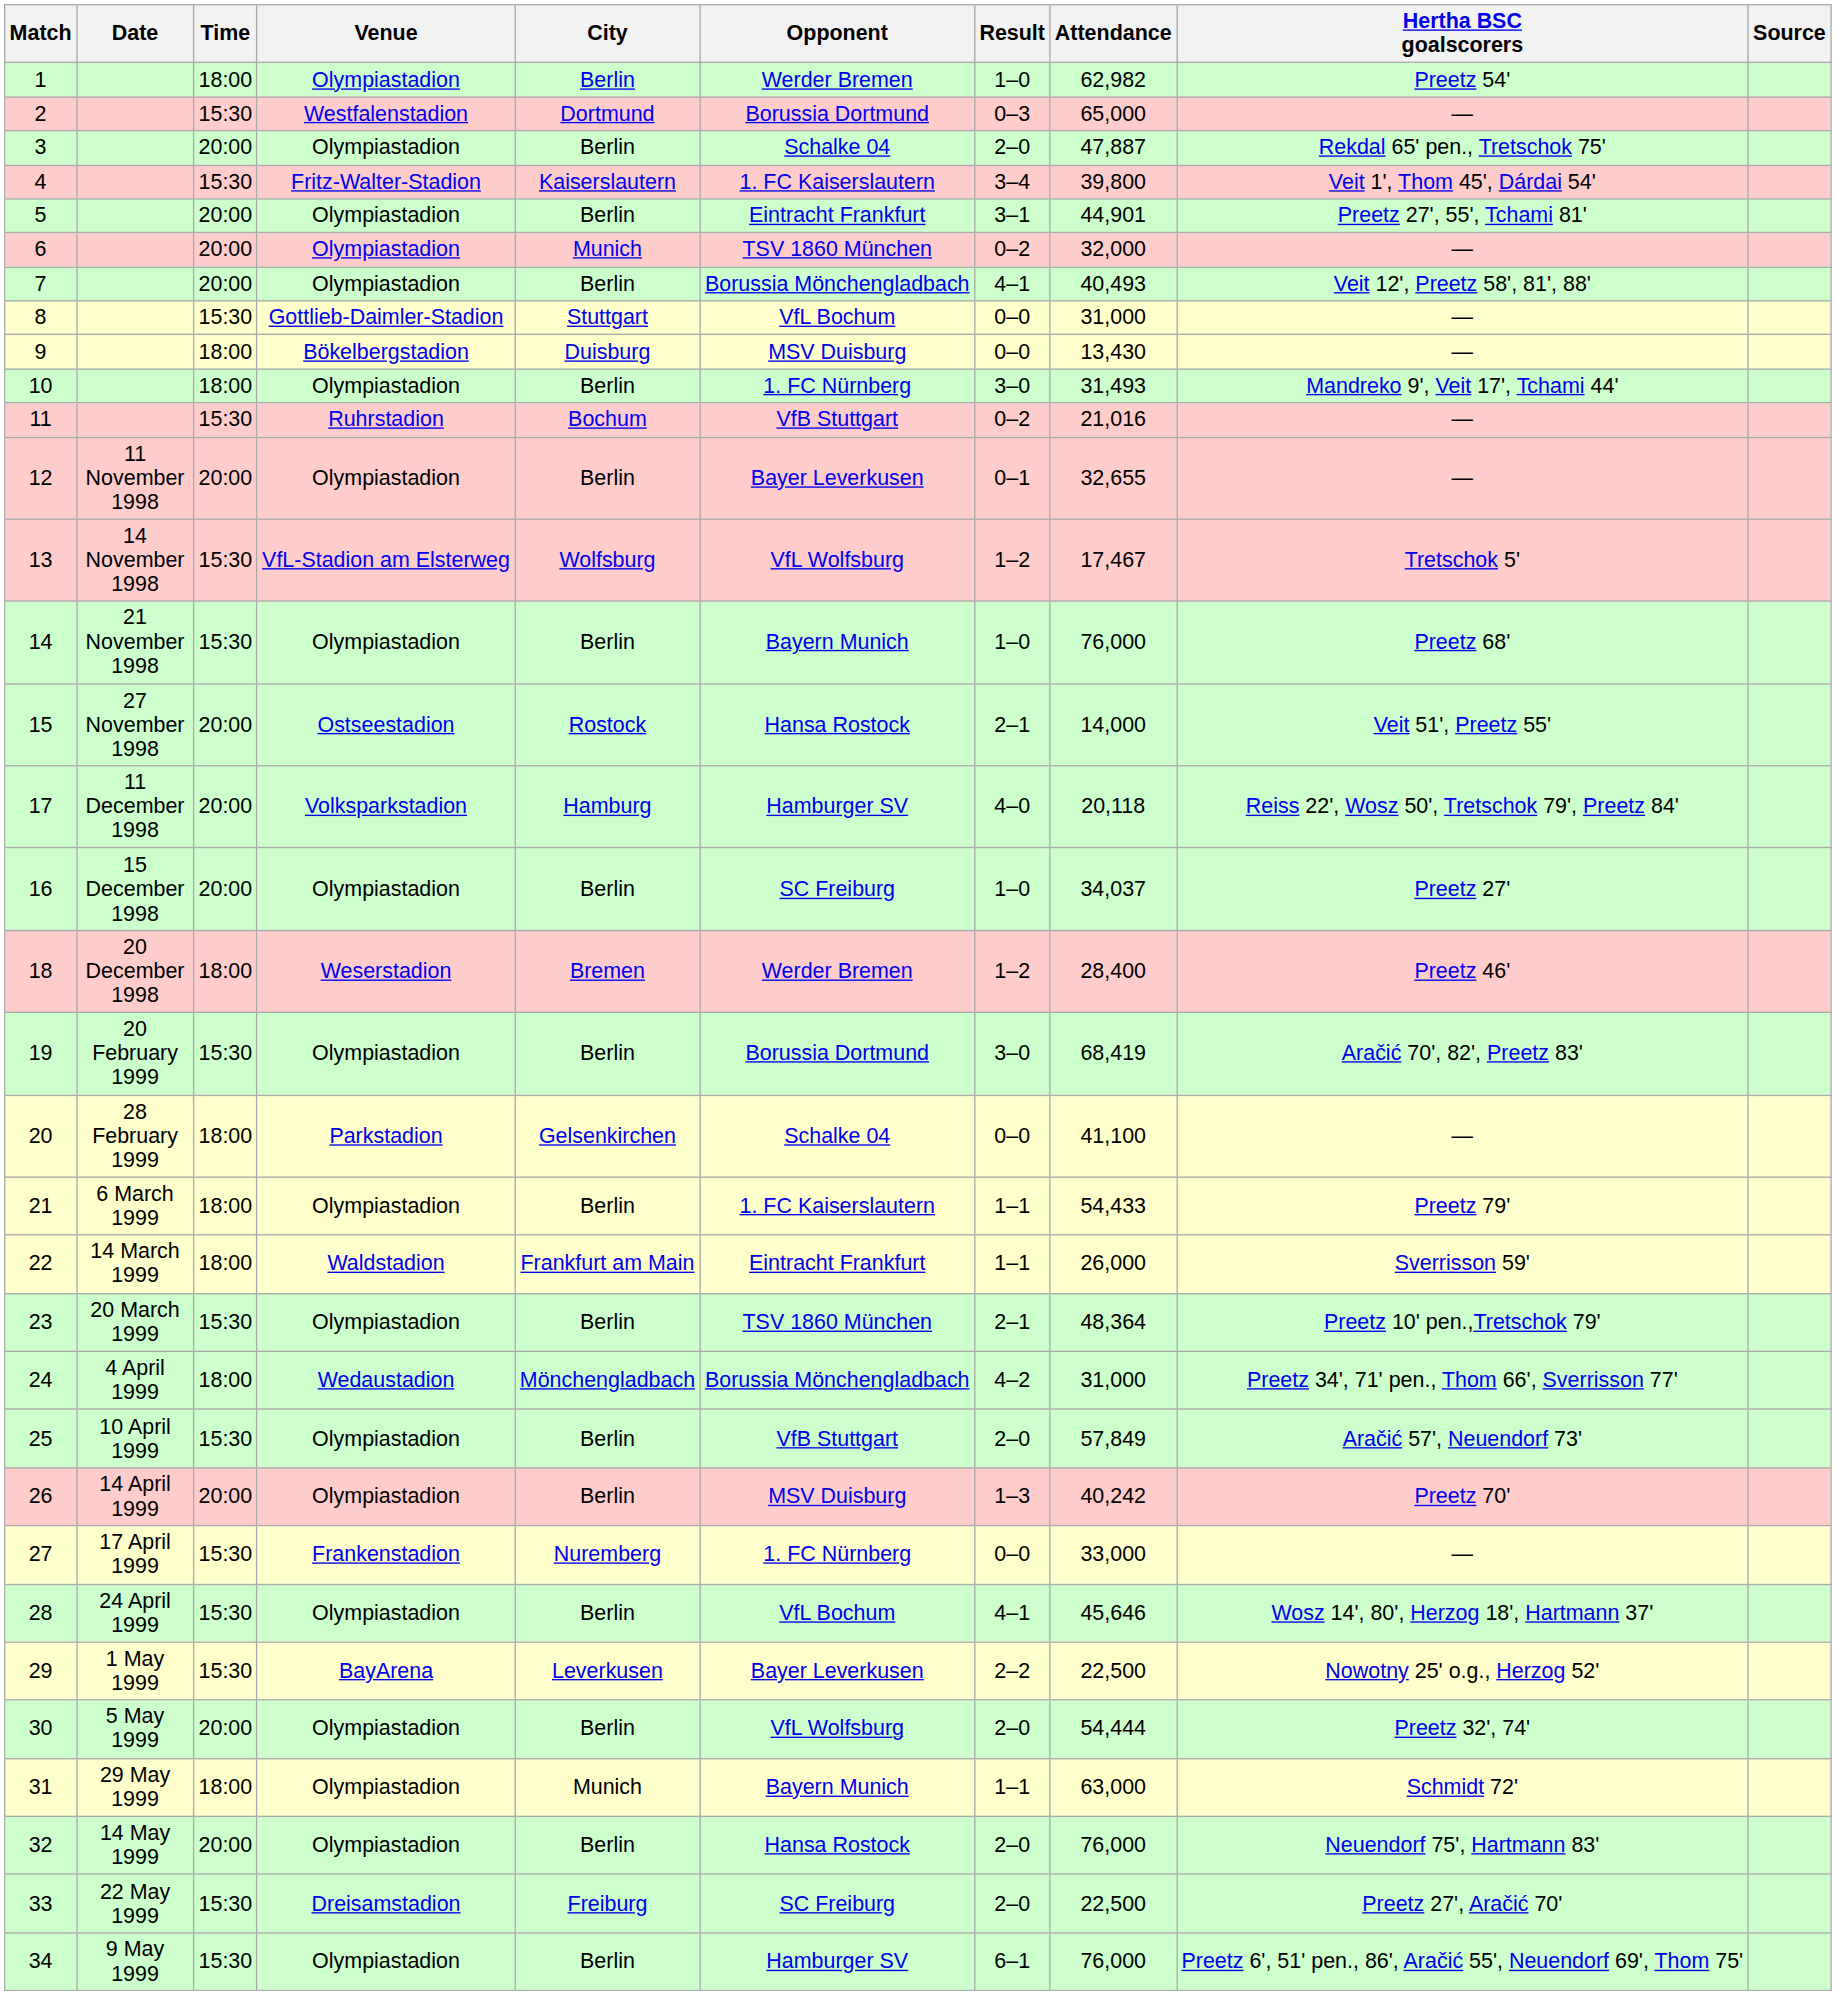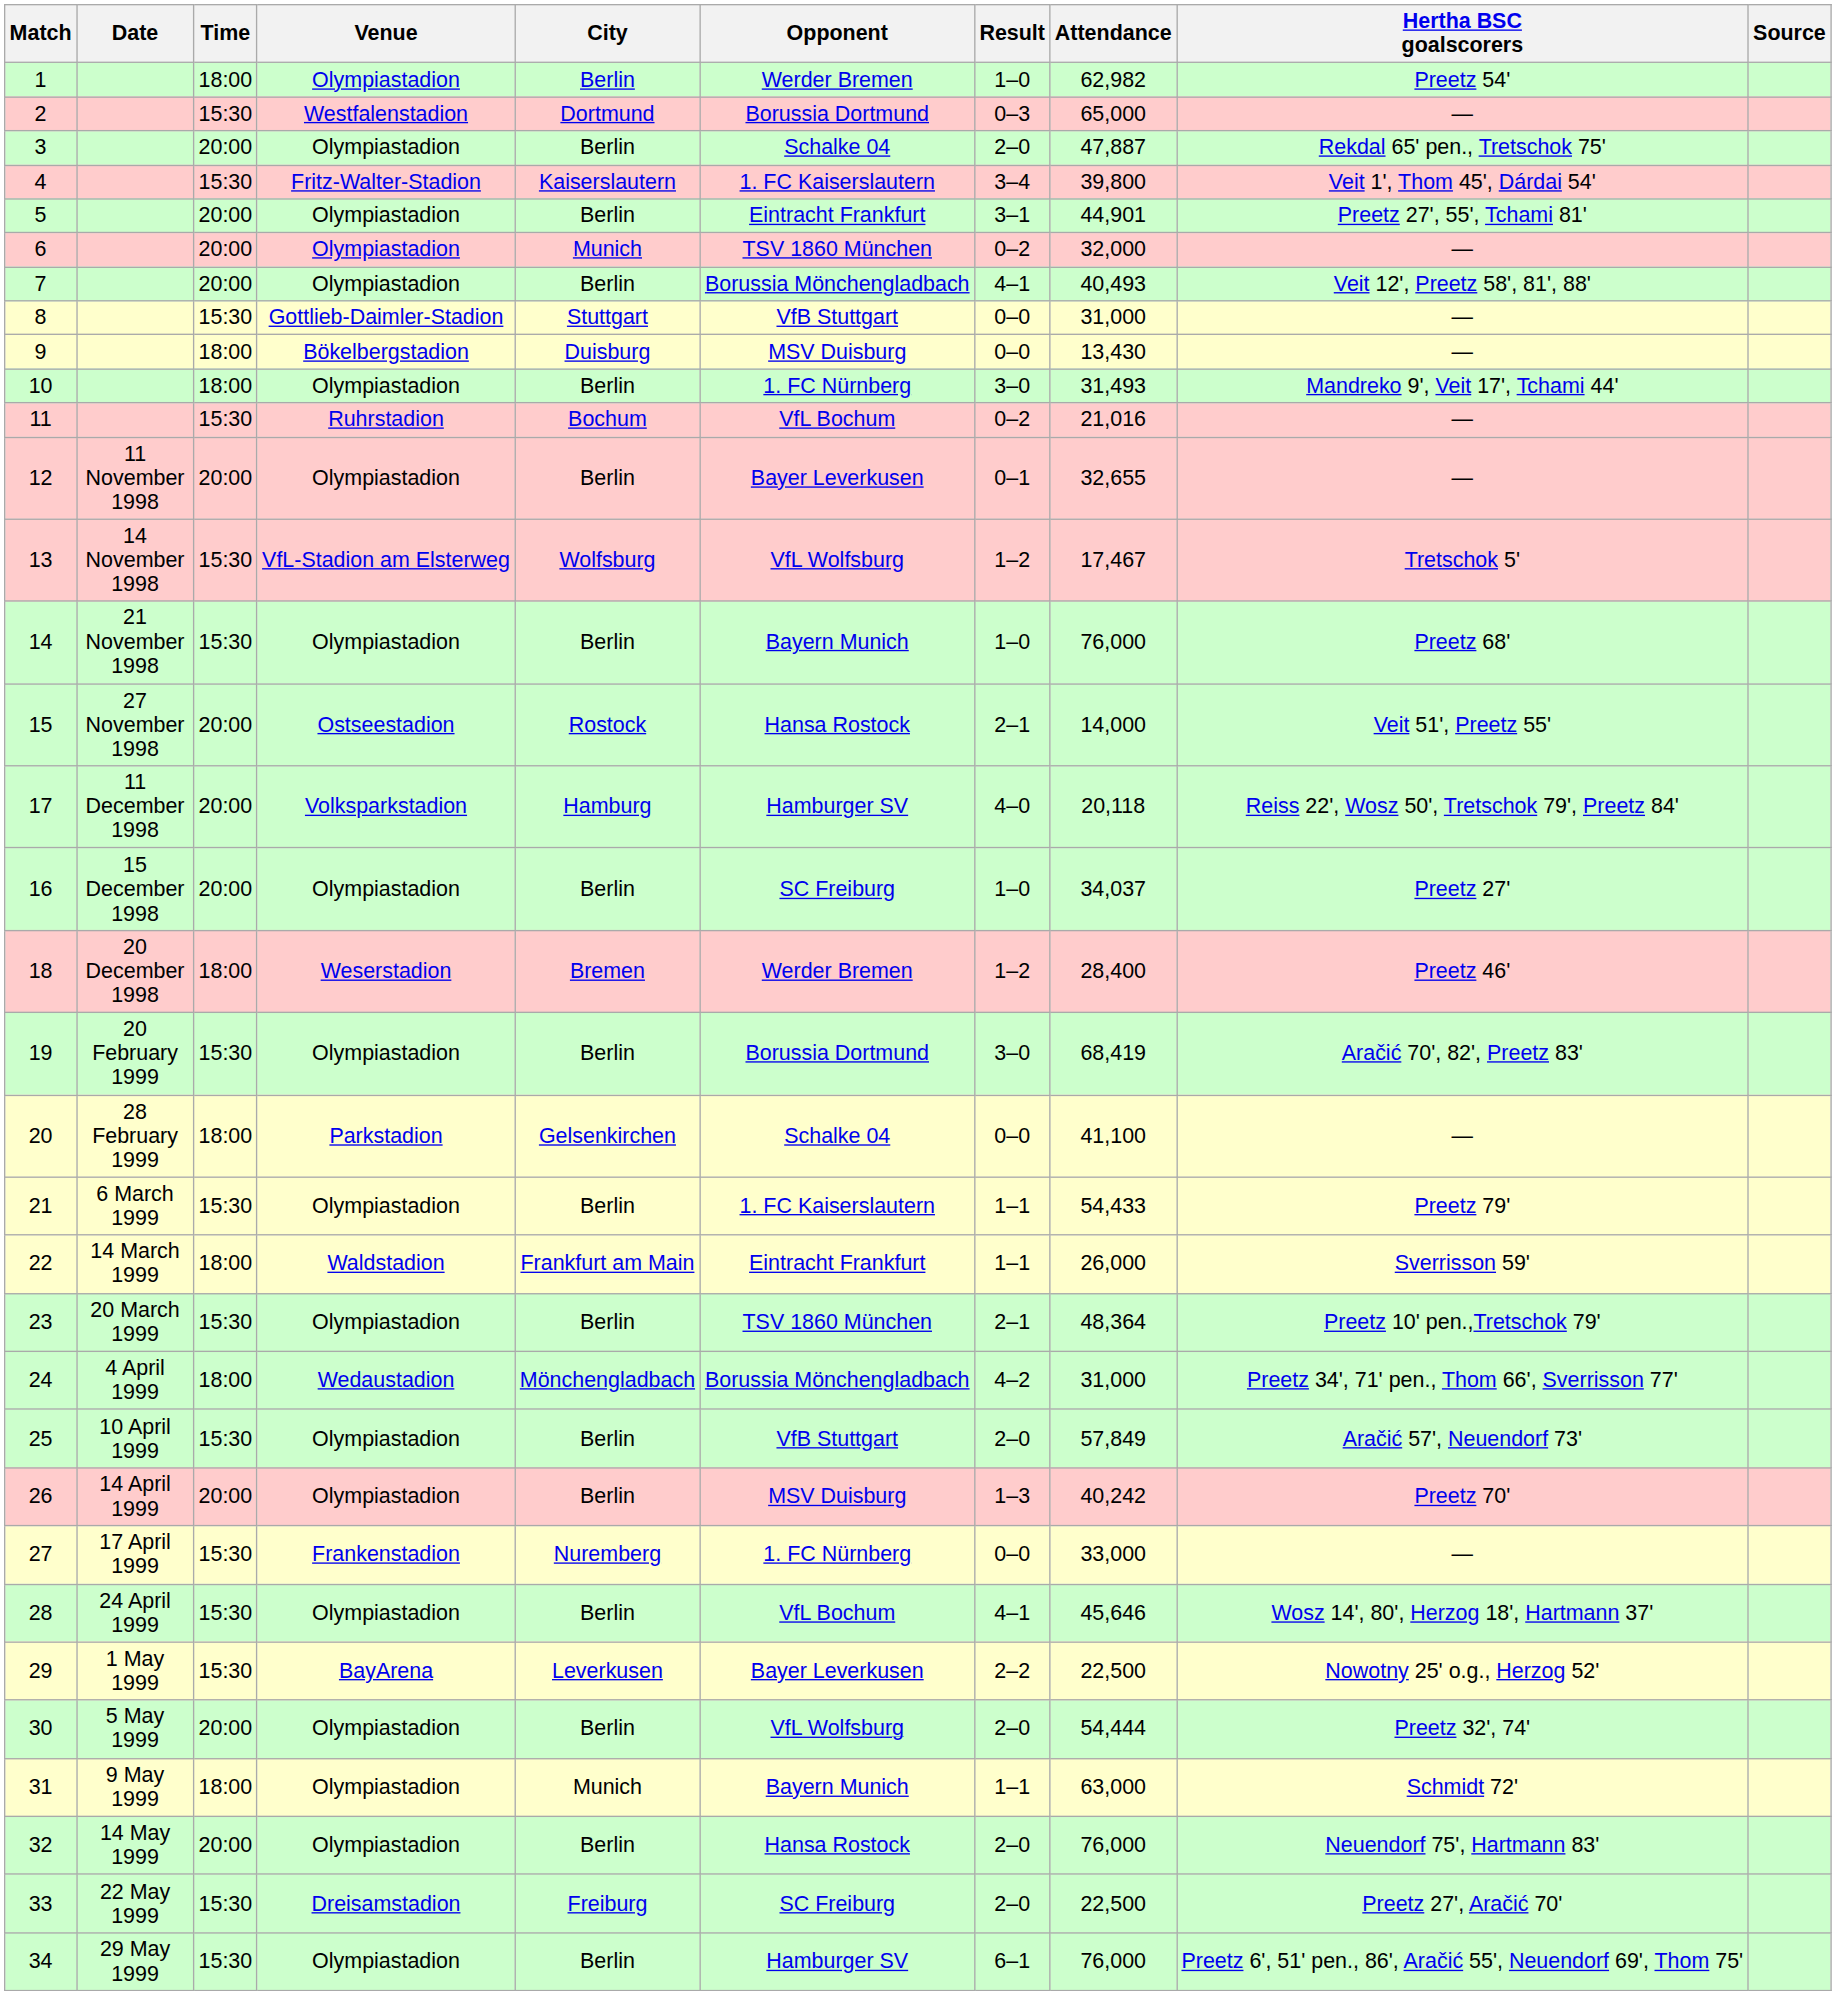(837, 317) VfL Bochum -> (837, 317) VfB Stuttgart
(837, 419) VfB Stuttgart -> (837, 419) VfL Bochum
(225, 1205) 18:00 -> (225, 1205) 15:30
(135, 1787) 29 May 1999 -> (135, 1787) 9 May 1999
(135, 1961) 9 May 1999 -> (135, 1961) 29 May 1999
